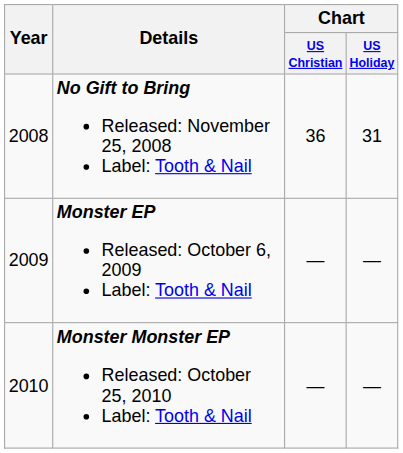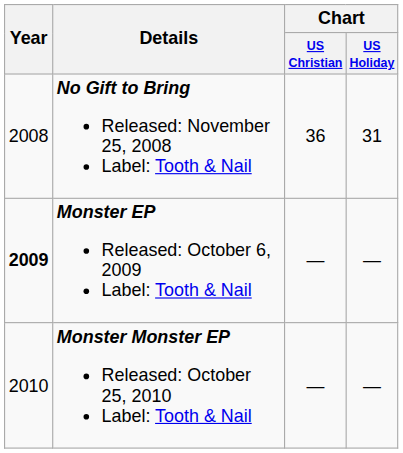(29, 260) normal -> (29, 260) bold
